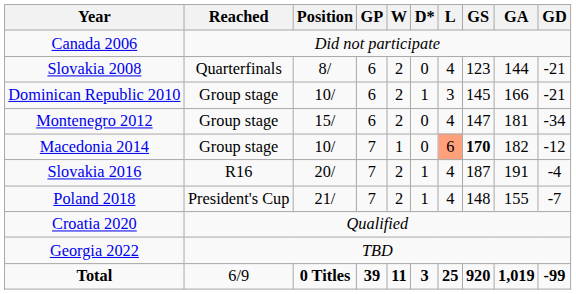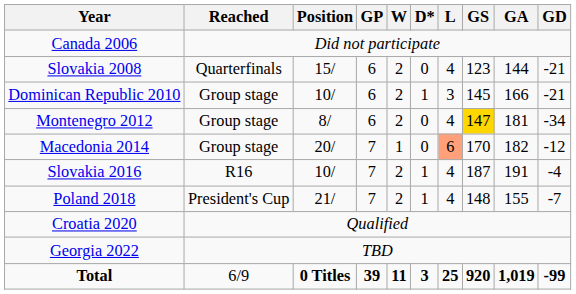(325, 69) 8/ -> (325, 69) 15/
(325, 120) 15/ -> (325, 120) 8/
(478, 120) no background -> (478, 120) gold background
(325, 146) 10/ -> (325, 146) 20/
(478, 146) bold -> (478, 146) normal
(325, 172) 20/ -> (325, 172) 10/
